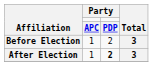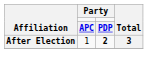- row: (43, 42)
